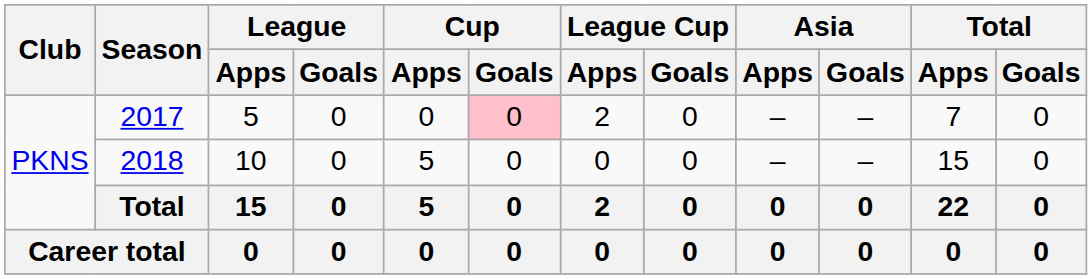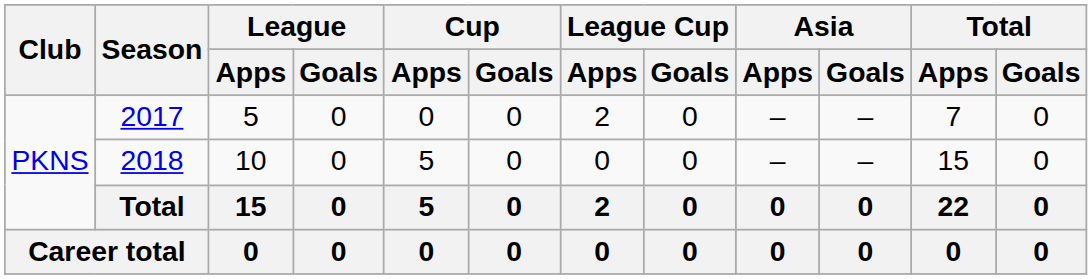(514, 116) pink background -> (514, 116) no background
